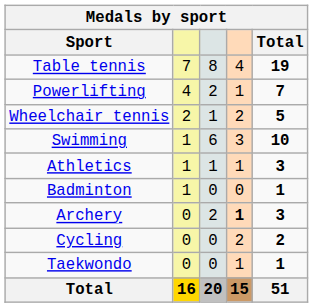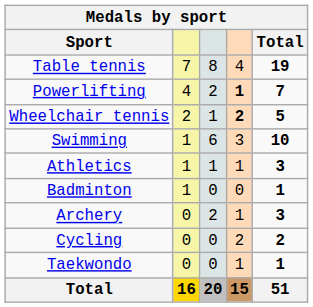(239, 92) normal -> (239, 92) bold
(239, 117) normal -> (239, 117) bold
(239, 215) bold -> (239, 215) normal
